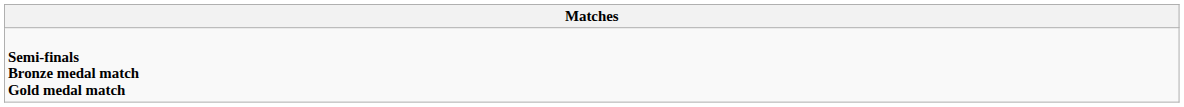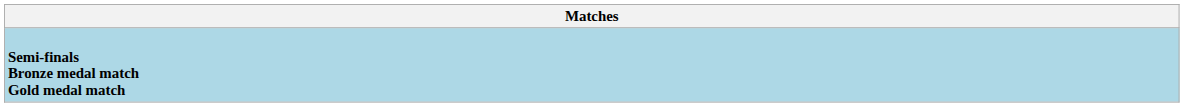(73, 73) no background -> (73, 73) lightblue background
